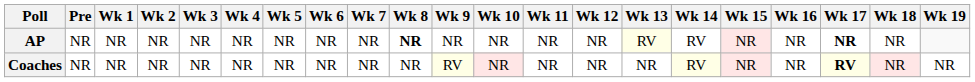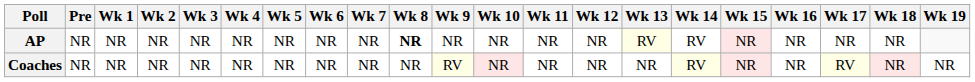(845, 40) bold -> (845, 40) normal
(845, 64) bold -> (845, 64) normal
